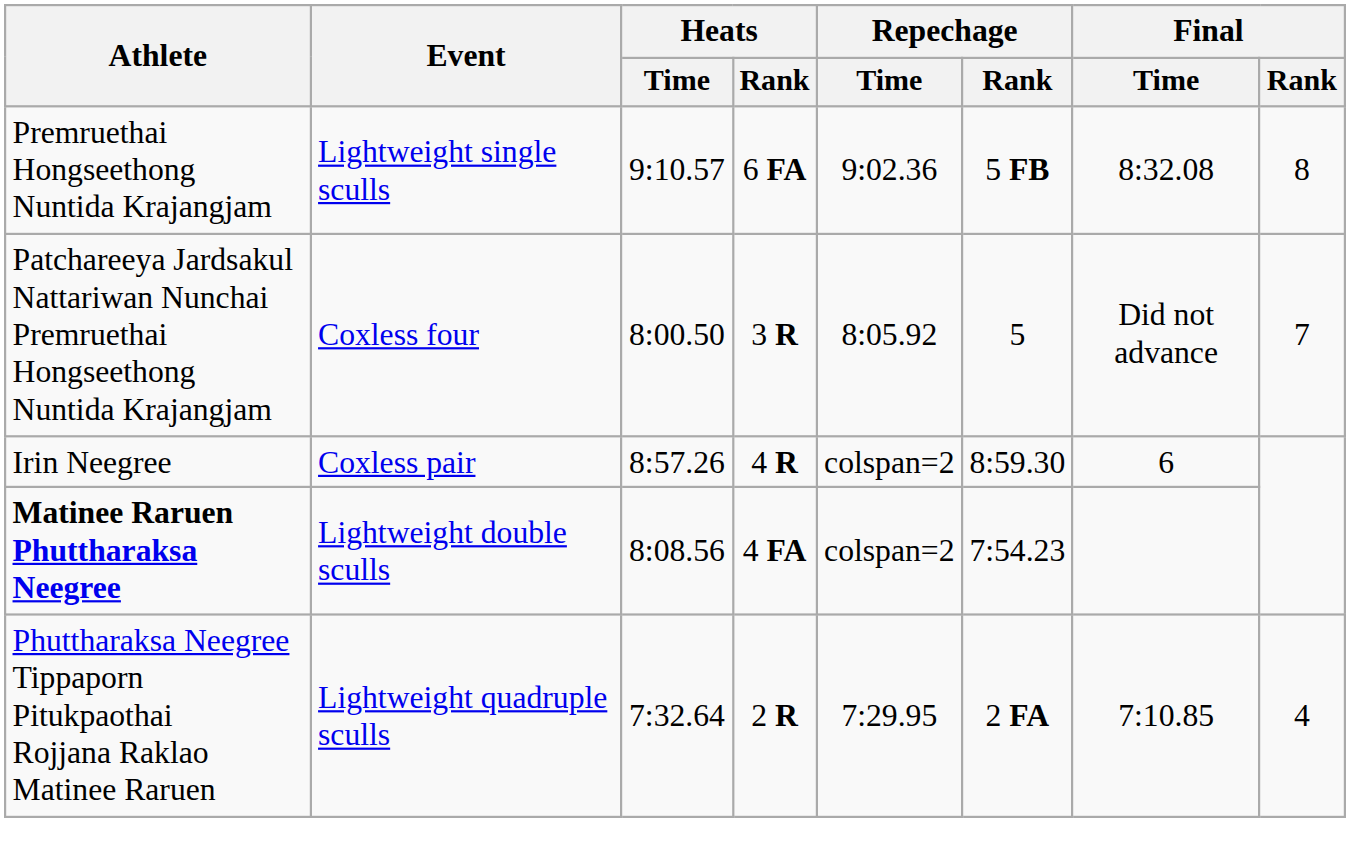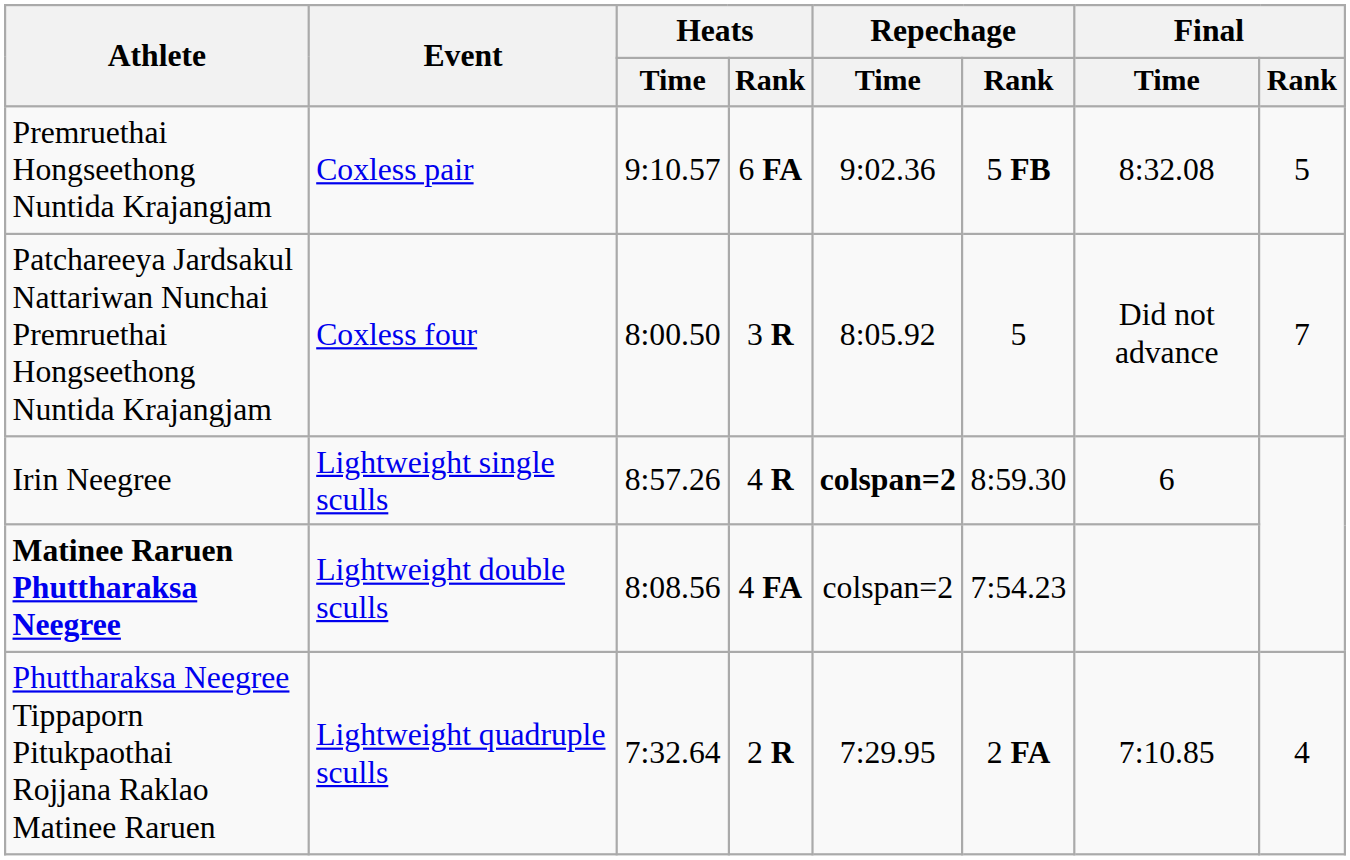(437, 170) Lightweight single sculls -> (395, 170) Coxless pair
(1302, 170) 8 -> (1302, 170) 5
(397, 461) Coxless pair -> (435, 480) Lightweight single sculls
(889, 461) normal -> (888, 480) bold
